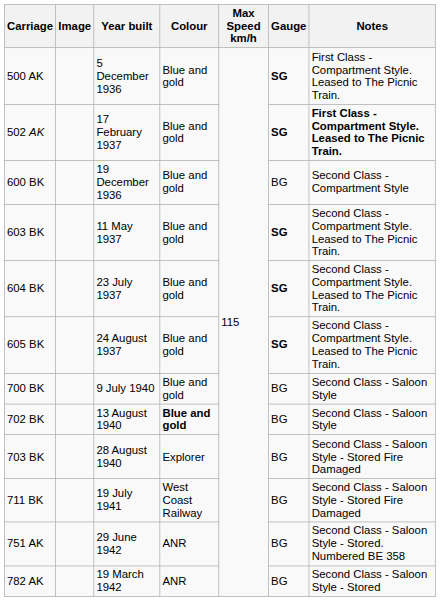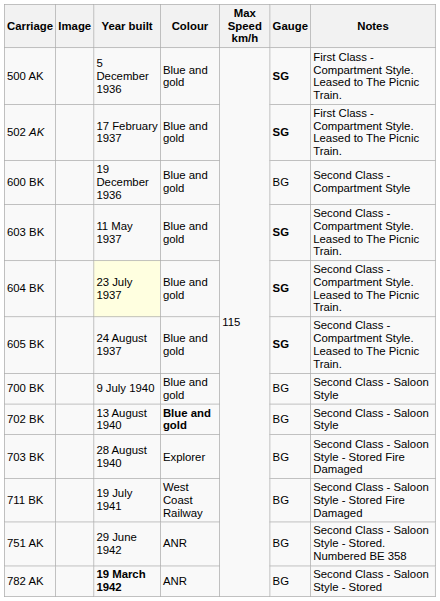(368, 132) bold -> (366, 132) normal
(114, 288) no background -> (114, 288) lightyellow background
(120, 581) normal -> (121, 581) bold
